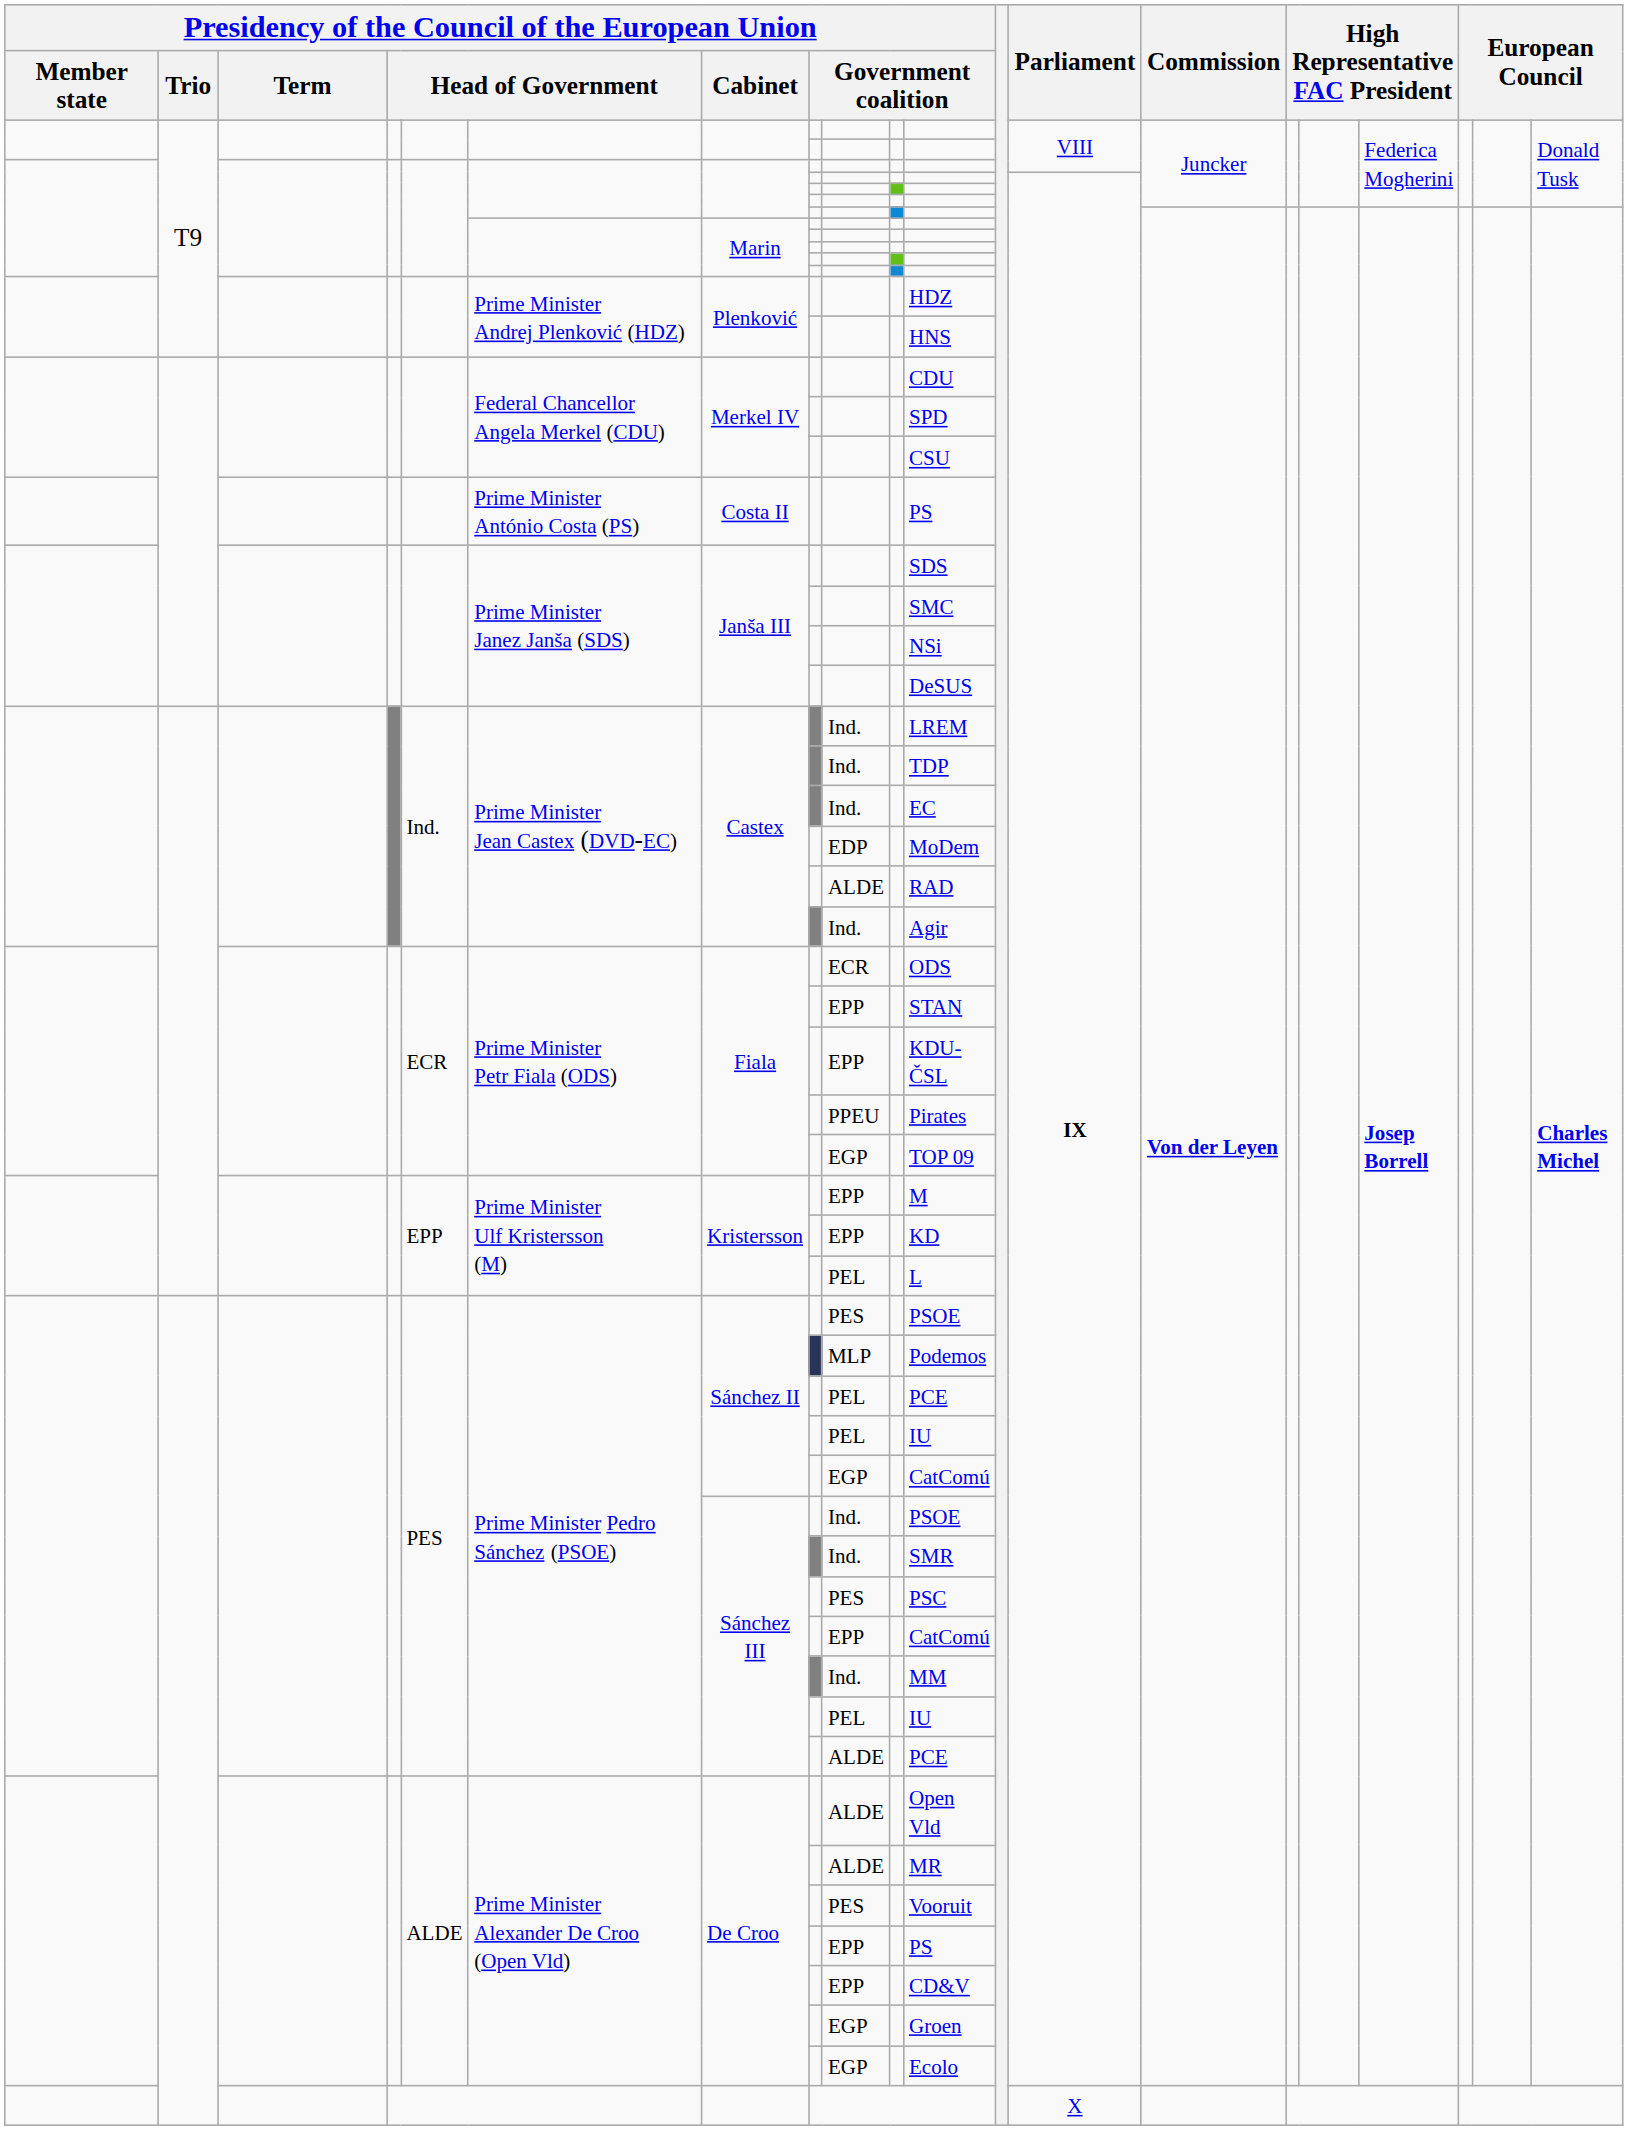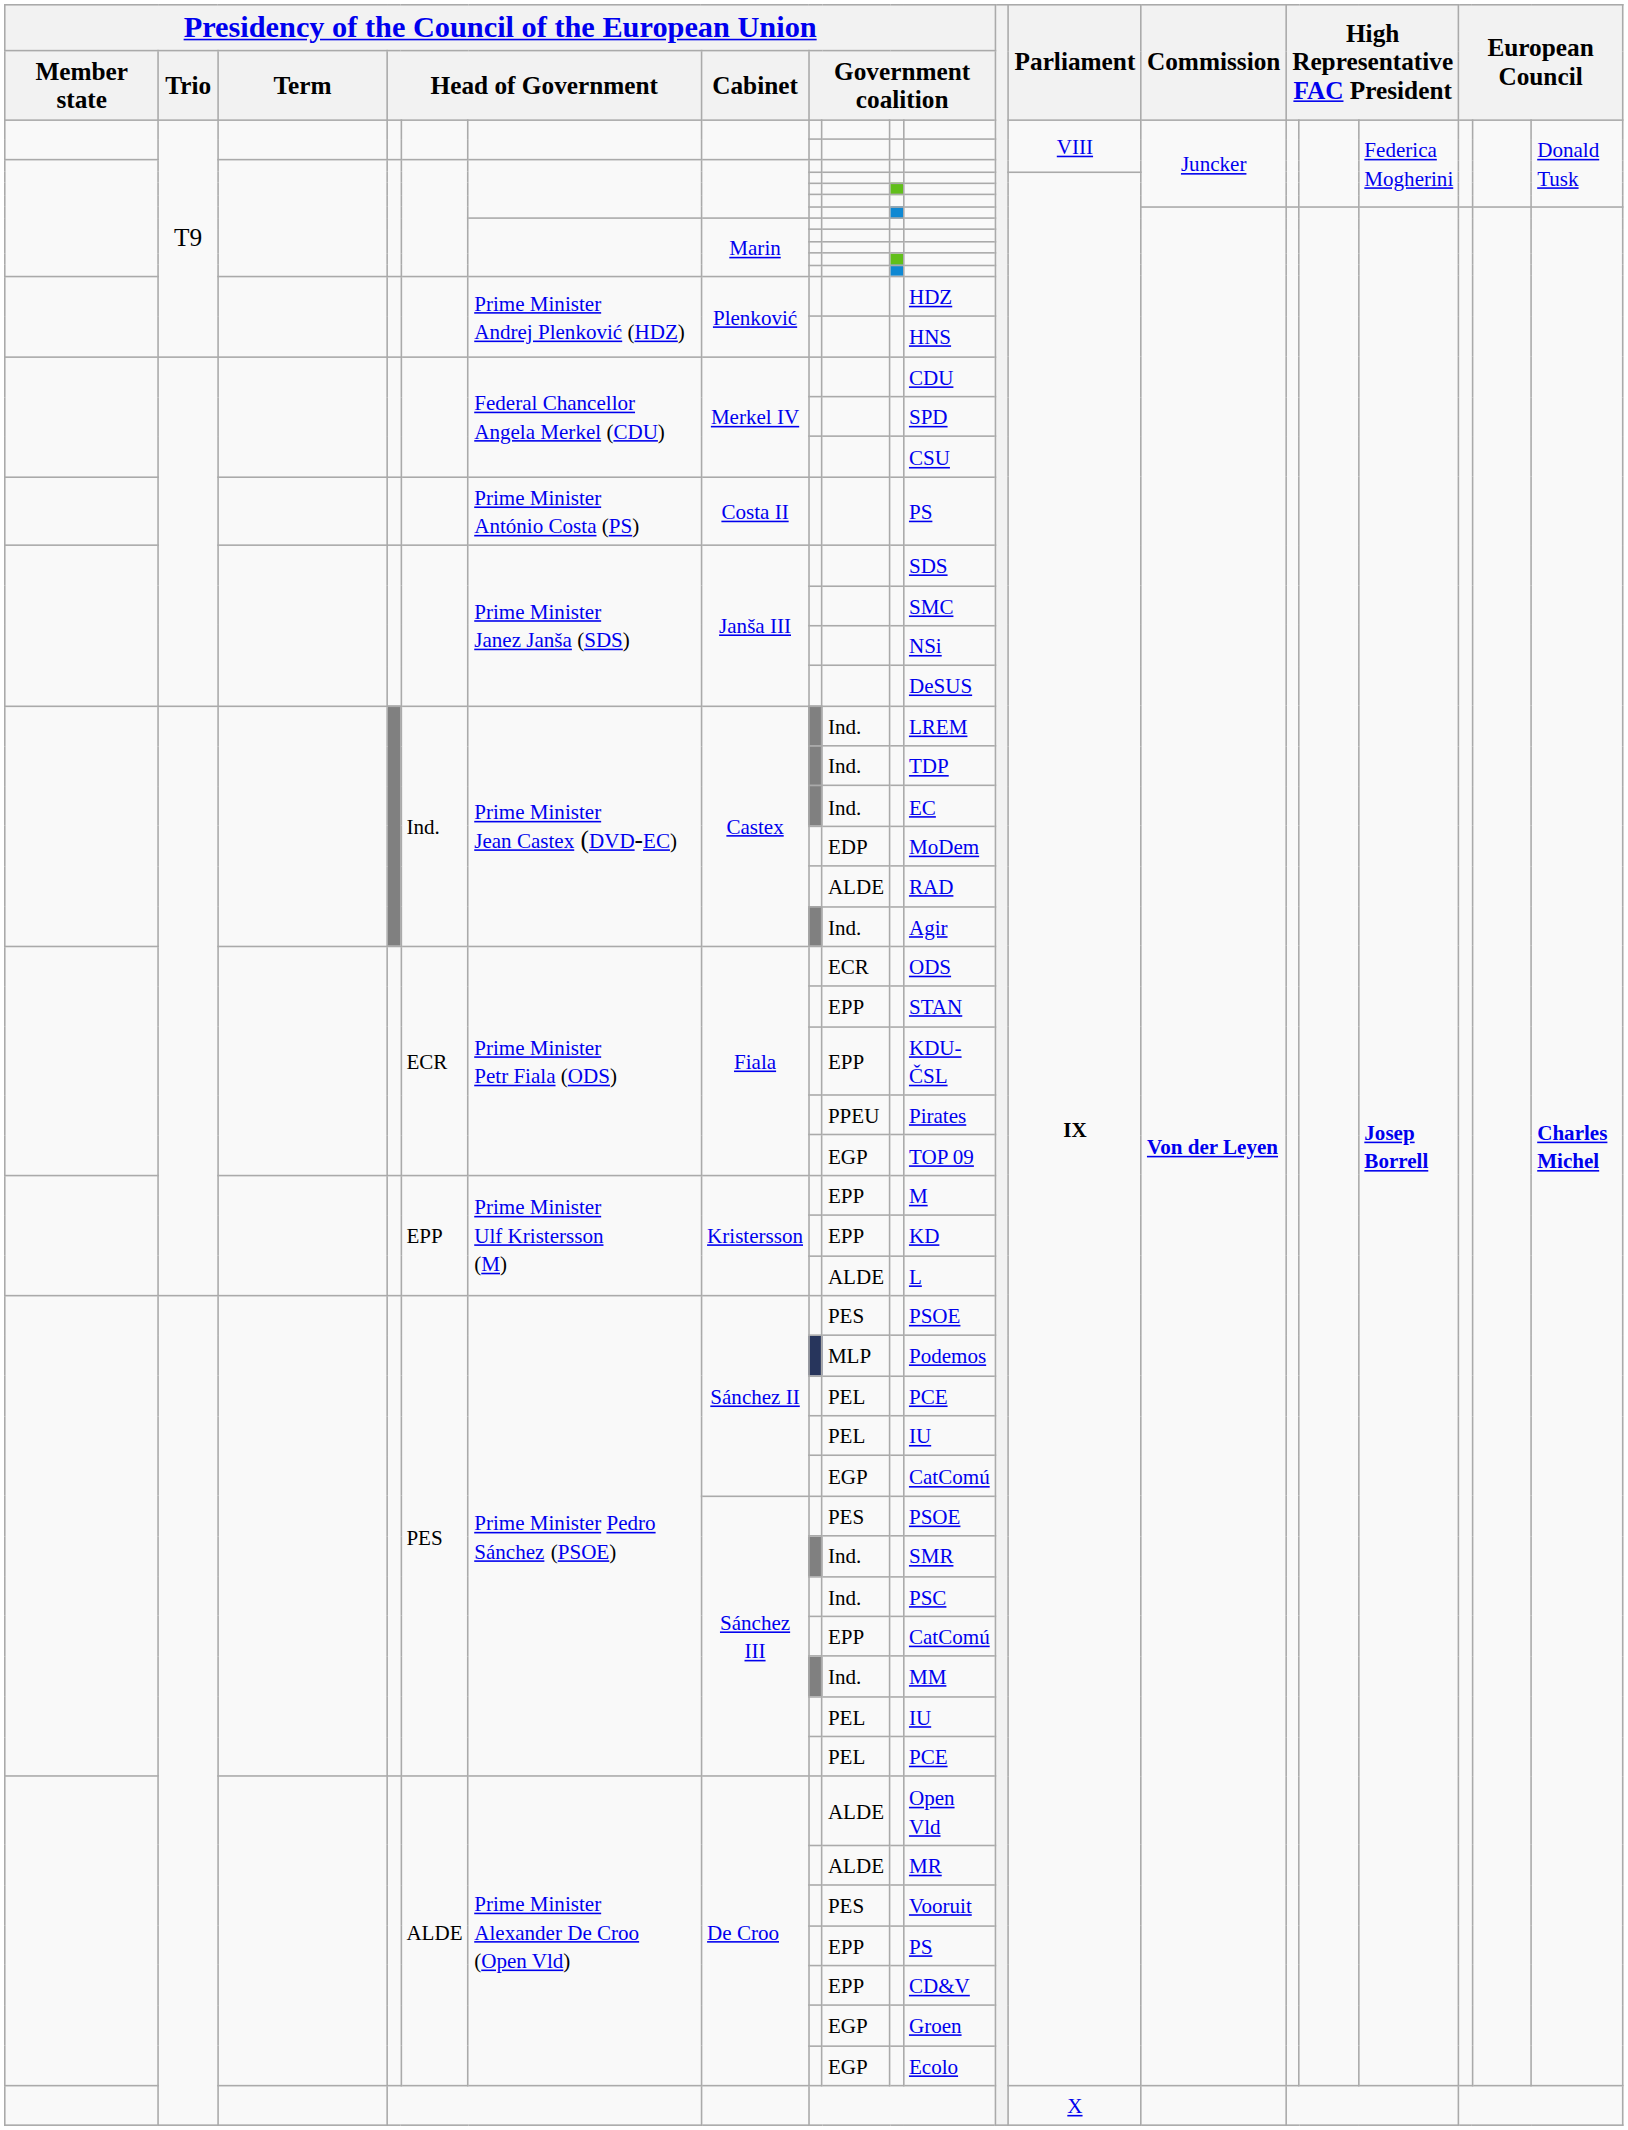(847, 1276) PEL -> (856, 1276) ALDE
(845, 1517) Ind. -> (846, 1517) PES
(846, 1597) PES -> (845, 1597) Ind.
(856, 1757) ALDE -> (847, 1757) PEL
